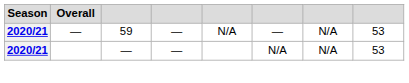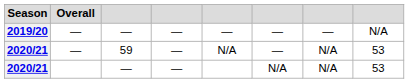+ row: (27, 31)
